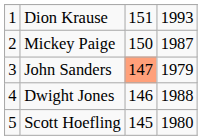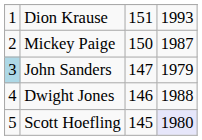(12, 69) no background -> (12, 69) lightblue background
(141, 69) lightsalmon background -> (141, 69) no background
(177, 122) no background -> (177, 122) lavender background
